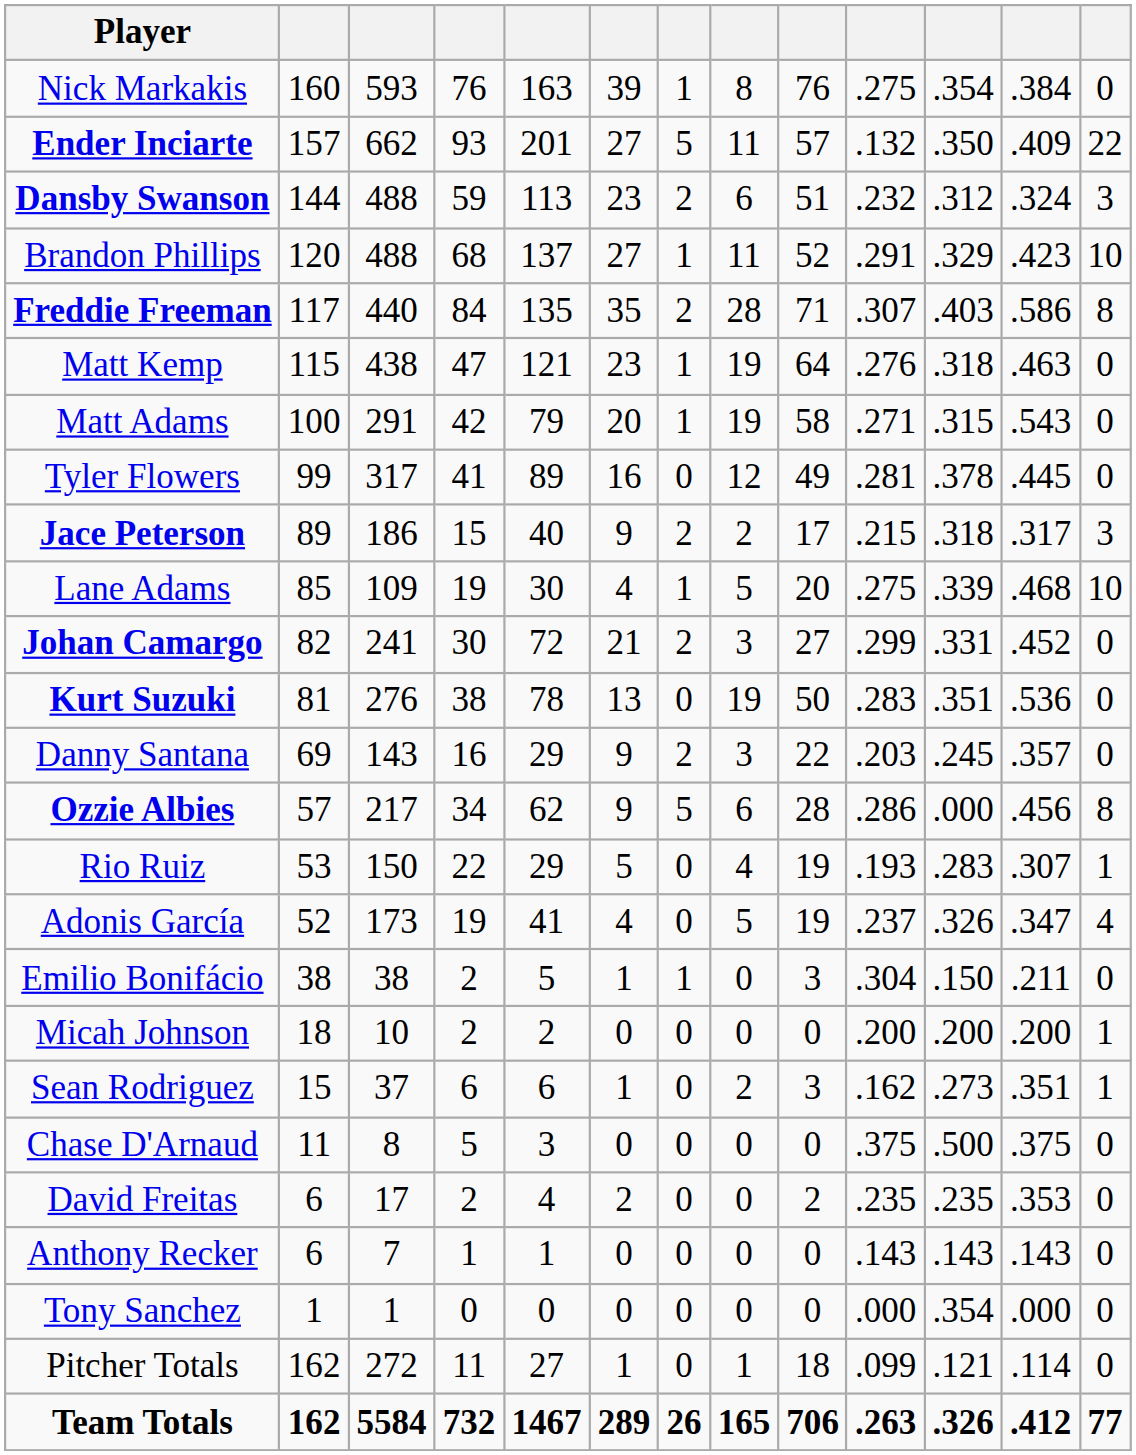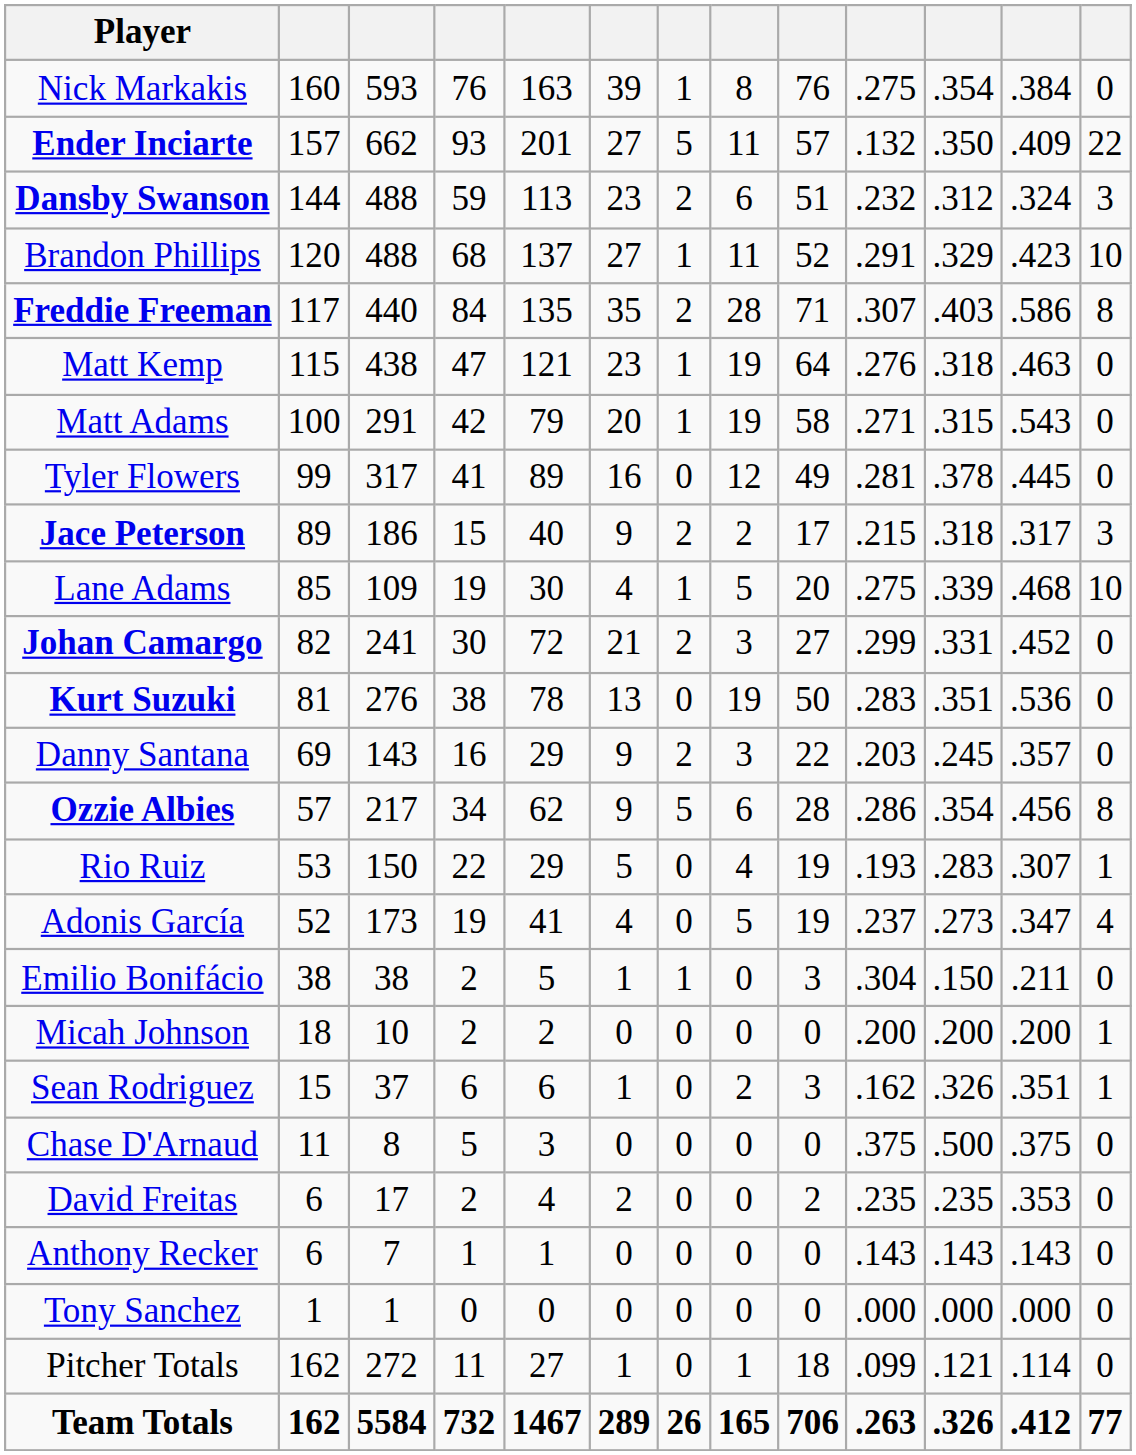(963, 810) .000 -> (963, 810) .354
(963, 921) .326 -> (963, 921) .273
(963, 1088) .273 -> (963, 1088) .326
(963, 1310) .354 -> (963, 1310) .000
